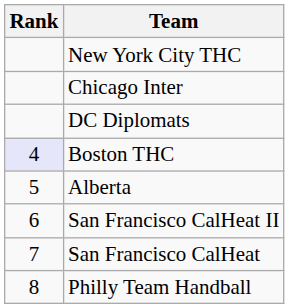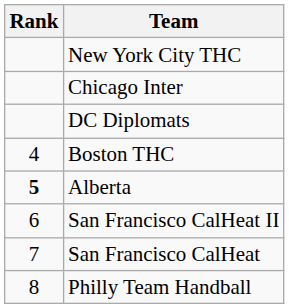(34, 154) lavender background -> (34, 154) no background
(34, 187) normal -> (34, 187) bold
